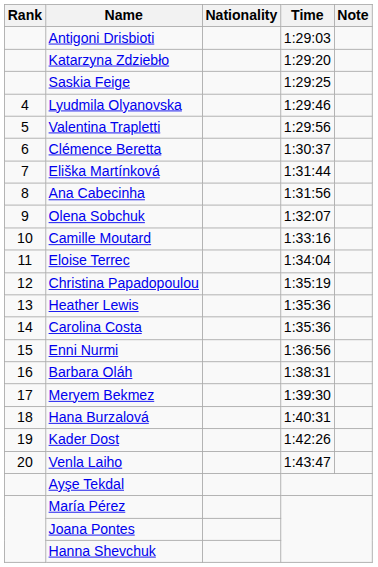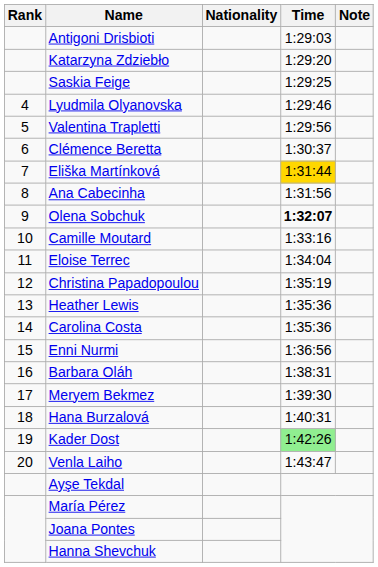(307, 171) no background -> (308, 171) gold background
(307, 216) normal -> (308, 216) bold
(307, 439) no background -> (308, 439) lightgreen background
